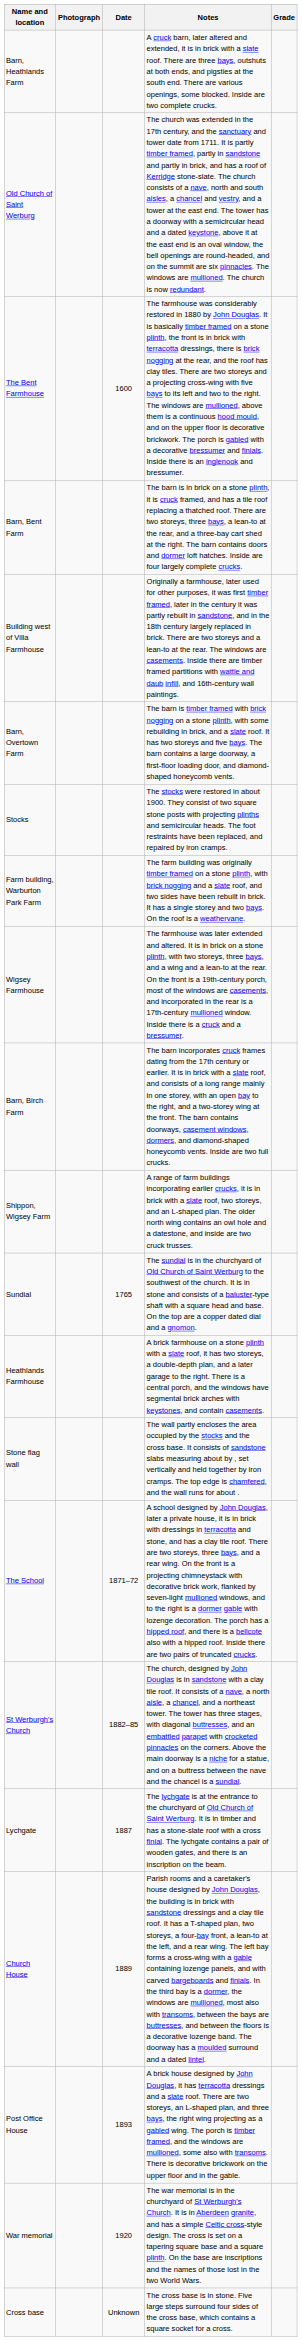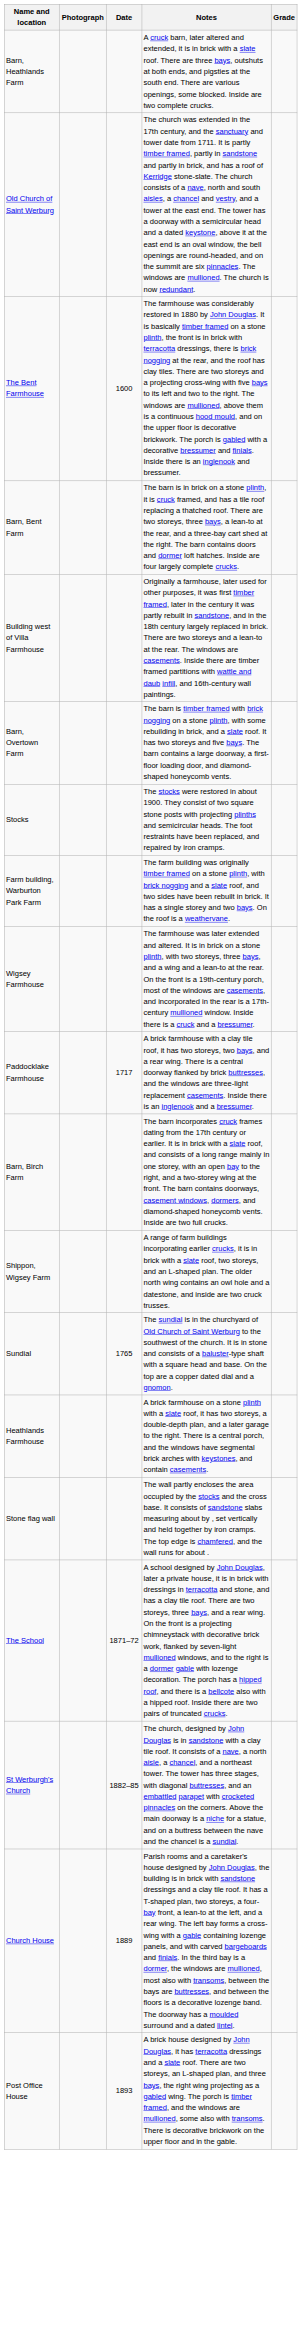+ row: (28, 1073)
- row: (21, 1830)
- row: (29, 2235)
- row: (25, 2312)
